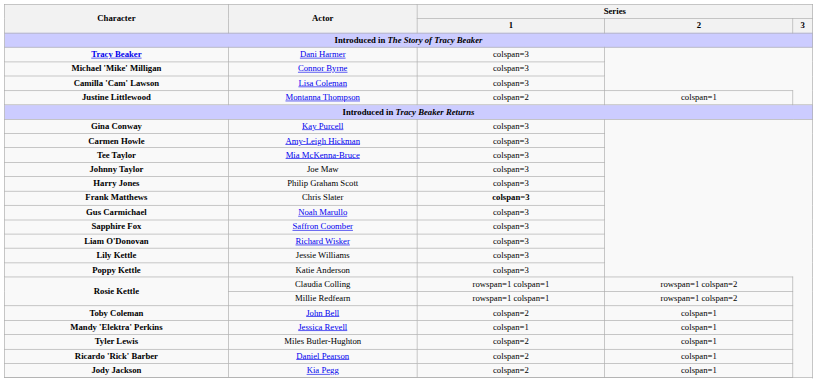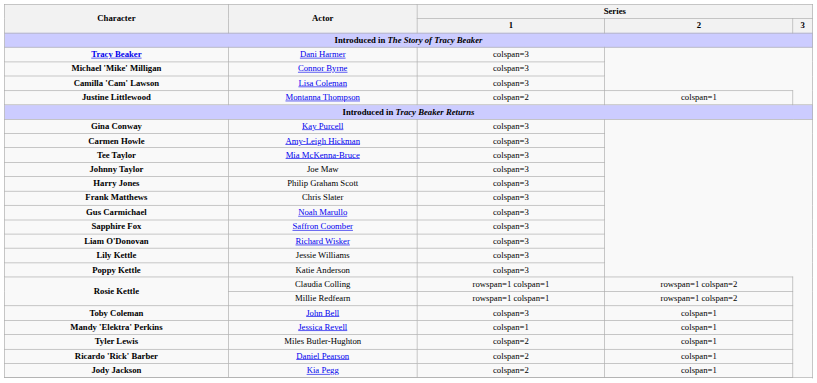(511, 197) bold -> (511, 197) normal
(511, 312) colspan=2 -> (511, 312) colspan=3
